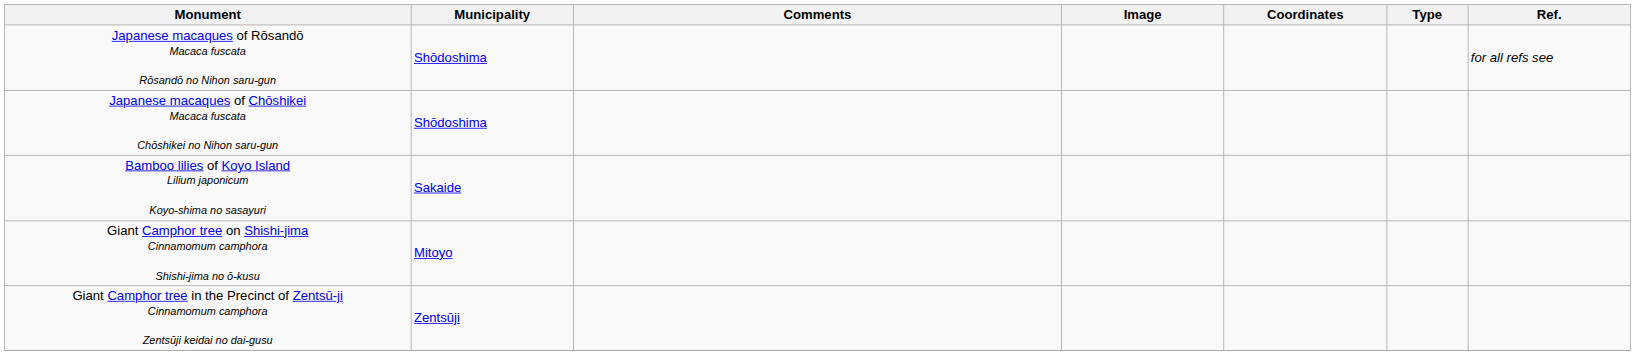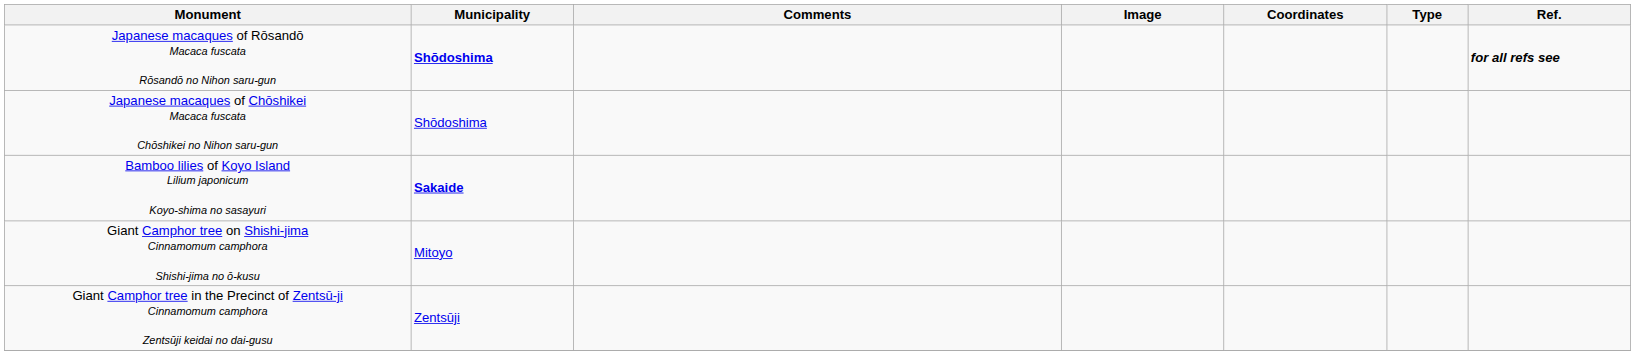(450, 57) normal -> (453, 57) bold
(1512, 57) normal -> (1515, 57) bold
(438, 188) normal -> (439, 188) bold
